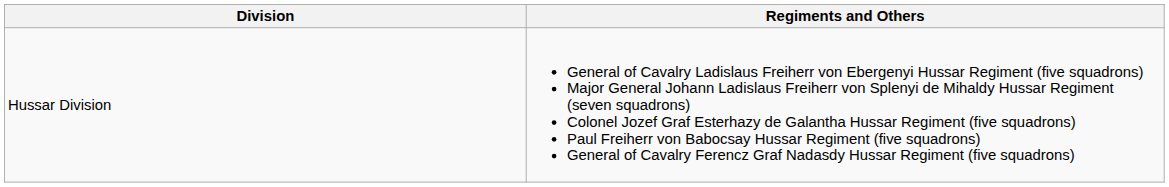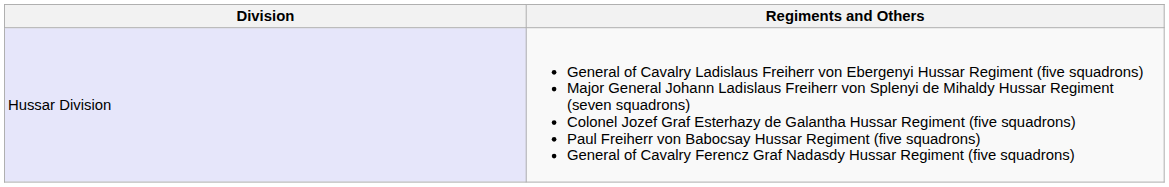(60, 104) no background -> (60, 104) lavender background
